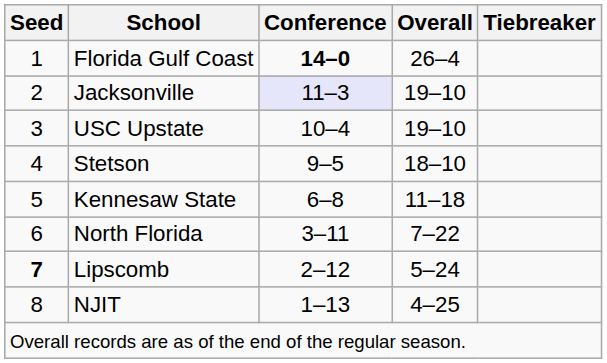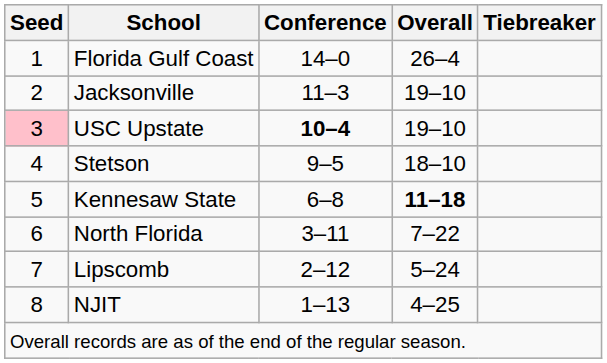(325, 58) bold -> (325, 58) normal
(325, 93) lavender background -> (325, 93) no background
(37, 129) no background -> (37, 129) pink background
(325, 129) normal -> (325, 129) bold
(435, 199) normal -> (435, 199) bold
(37, 270) bold -> (37, 270) normal
